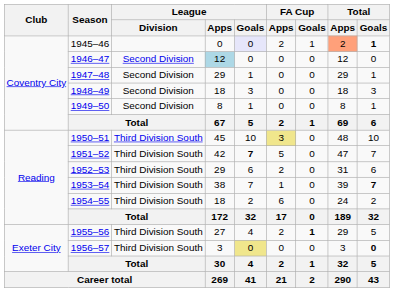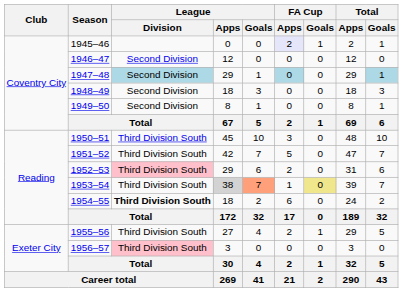(250, 43) lavender background -> (259, 43) no background
(281, 43) no background -> (289, 43) lavender background
(343, 43) lightsalmon background -> (351, 43) no background
(373, 43) bold -> (382, 43) normal
(220, 59) lightblue background -> (228, 59) no background
(158, 75) no background -> (162, 75) lightblue background
(281, 75) no background -> (289, 75) lightblue background
(373, 75) no background -> (382, 75) lightblue background
(281, 138) khaki background -> (289, 138) no background
(250, 153) bold -> (259, 153) normal
(158, 169) no background -> (162, 169) pink background
(220, 185) no background -> (228, 185) lightgrey background
(250, 185) no background -> (259, 185) lightsalmon background
(312, 185) no background -> (320, 185) khaki background
(373, 185) bold -> (382, 185) normal
(158, 201) normal -> (162, 201) bold
(312, 232) bold -> (320, 232) normal
(158, 248) no background -> (162, 248) pink background
(250, 248) khaki background -> (259, 248) no background
(373, 248) bold -> (382, 248) normal
